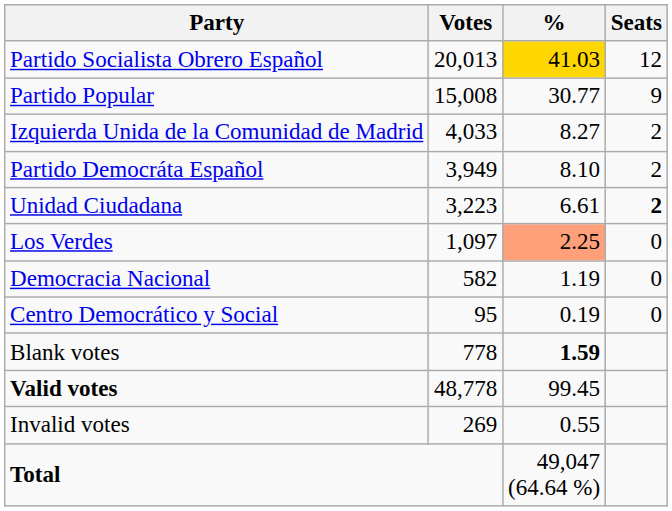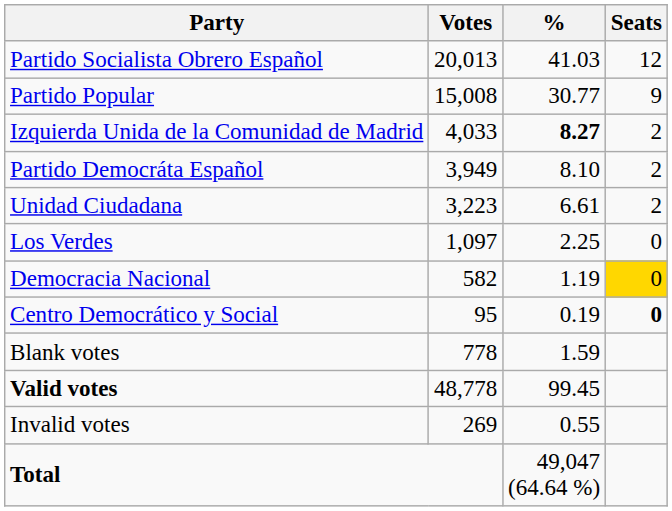(574, 59) gold background -> (574, 59) no background
(580, 132) normal -> (580, 132) bold
(656, 205) bold -> (656, 205) normal
(580, 242) lightsalmon background -> (580, 242) no background
(656, 278) no background -> (656, 278) gold background
(656, 315) normal -> (656, 315) bold
(580, 351) bold -> (580, 351) normal
